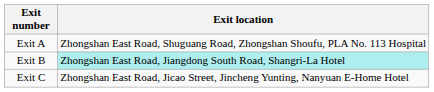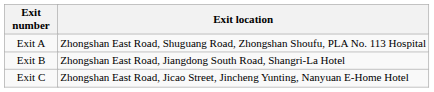(203, 60) paleturquoise background -> (203, 60) no background
